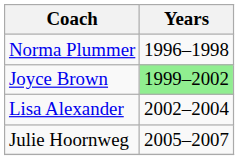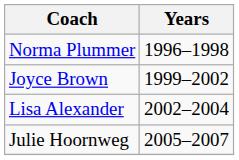(186, 79) lightgreen background -> (186, 79) no background
